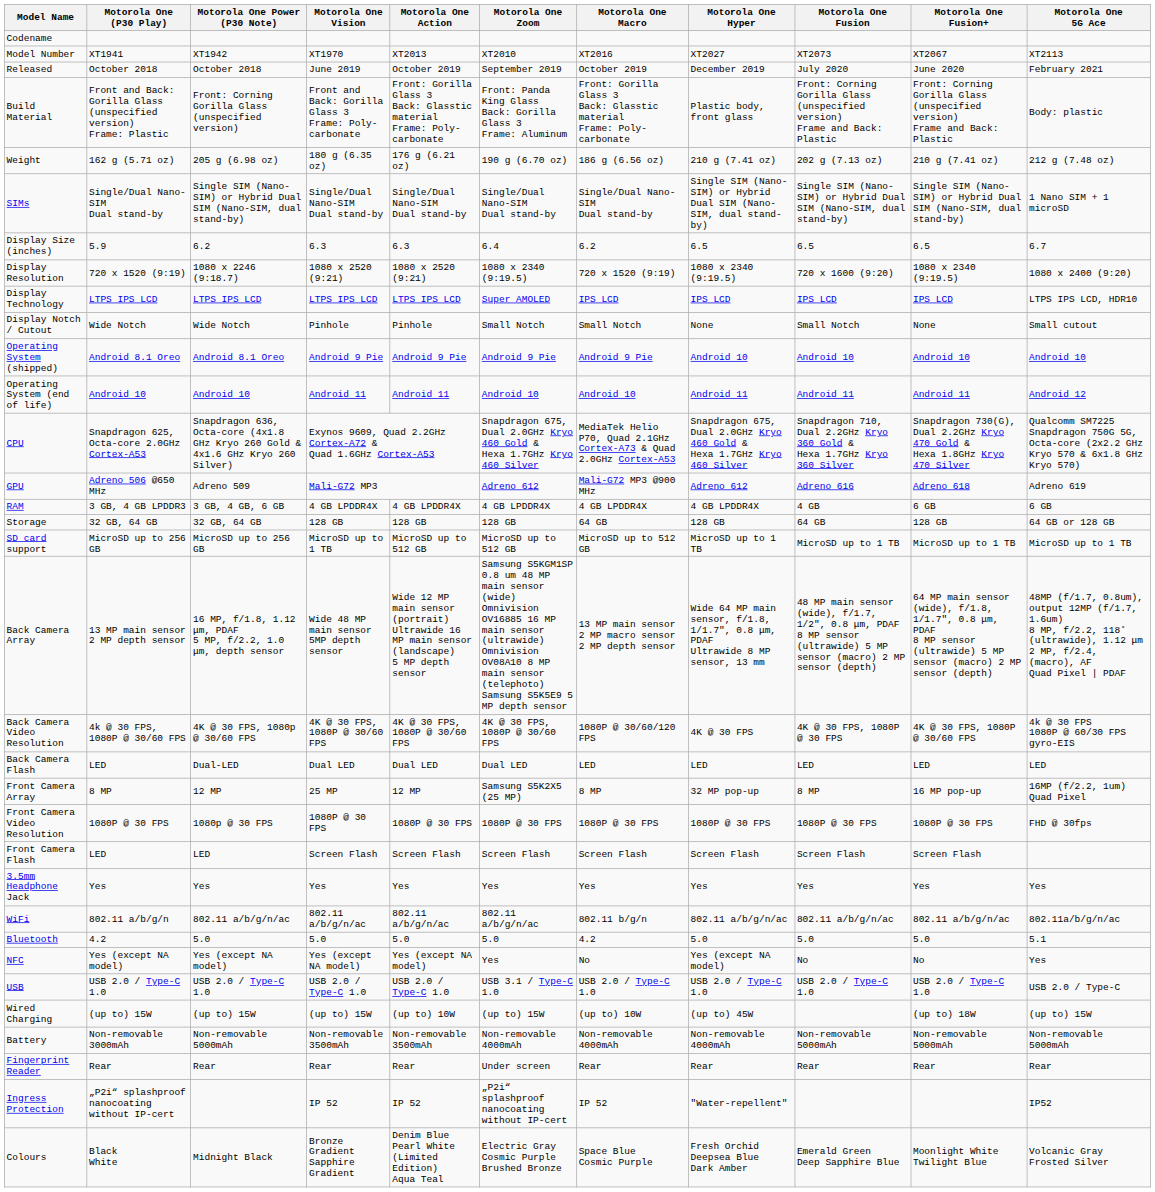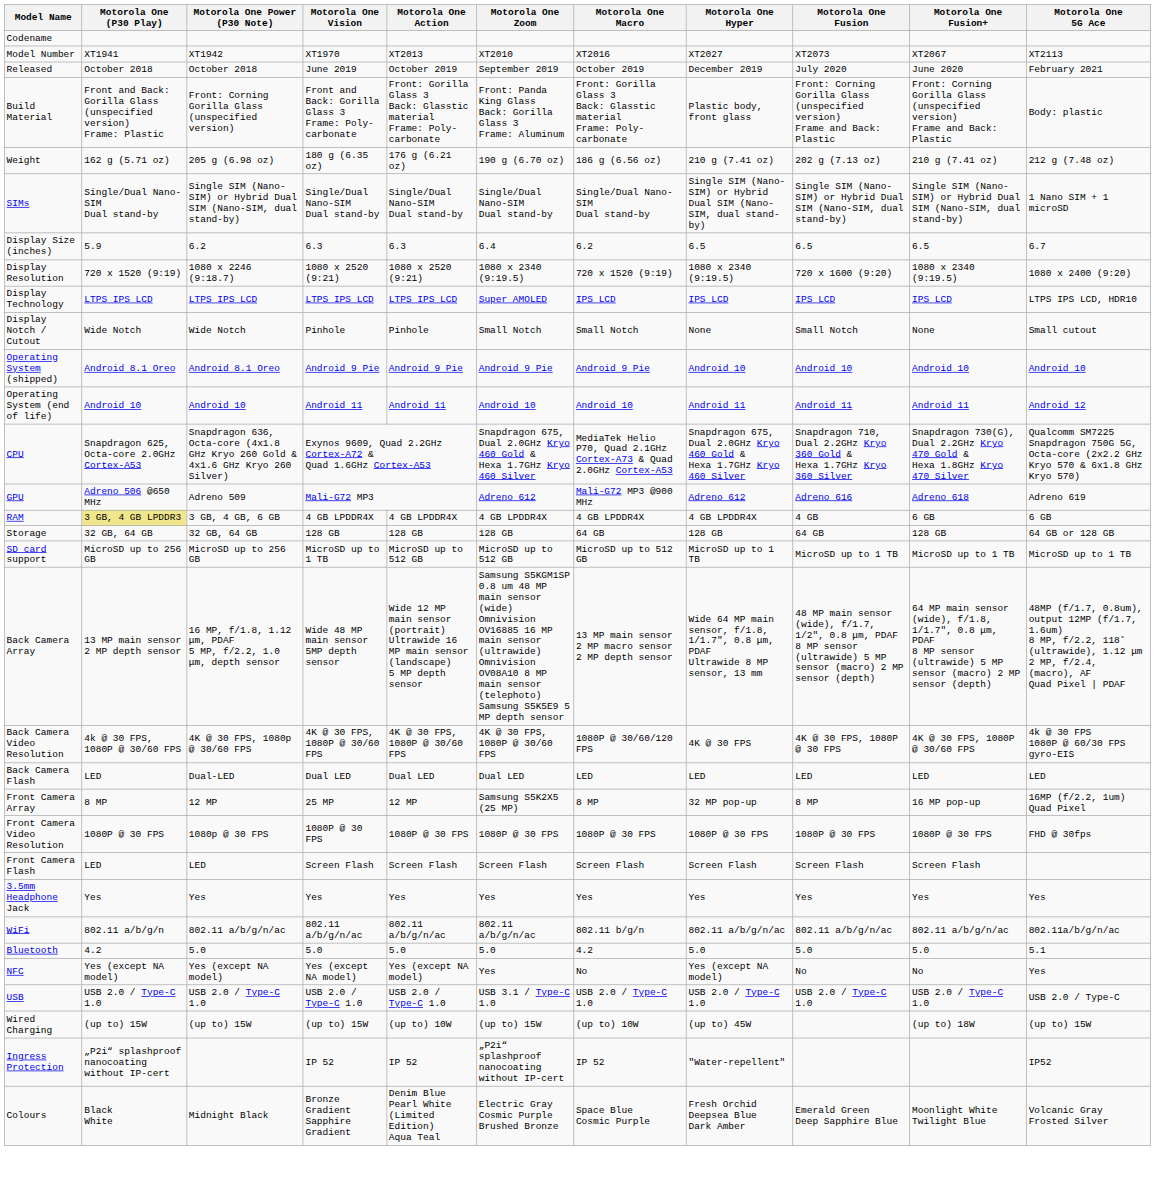(137, 507) no background -> (133, 518) khaki background
- row: (27, 1040)
- row: (38, 1066)
